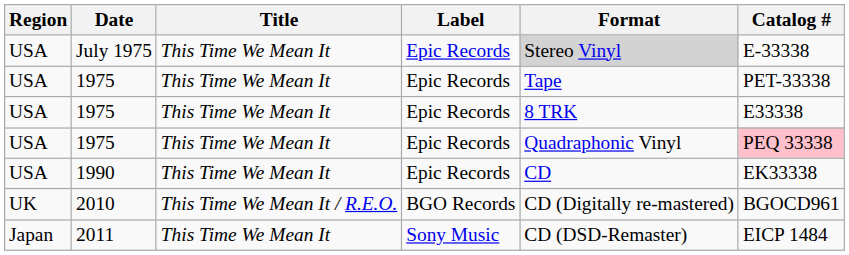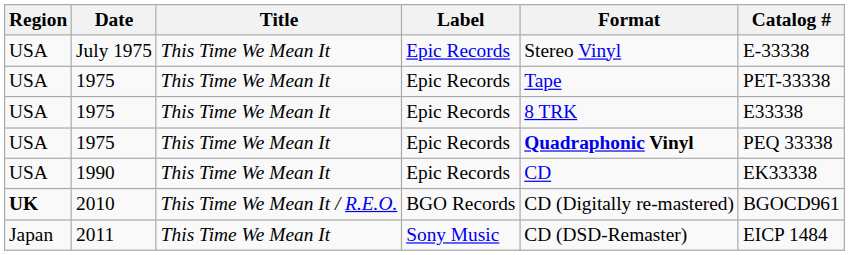(573, 50) lightgrey background -> (573, 50) no background
(603, 142) normal -> (609, 142) bold
(788, 142) pink background -> (788, 142) no background
(23, 204) normal -> (24, 204) bold
